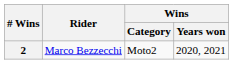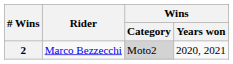(142, 50) no background -> (142, 50) lightgrey background
